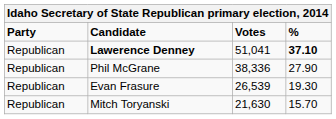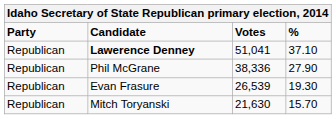(303, 50) bold -> (303, 50) normal
